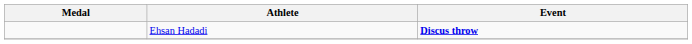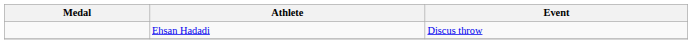(449, 30) bold -> (455, 30) normal
